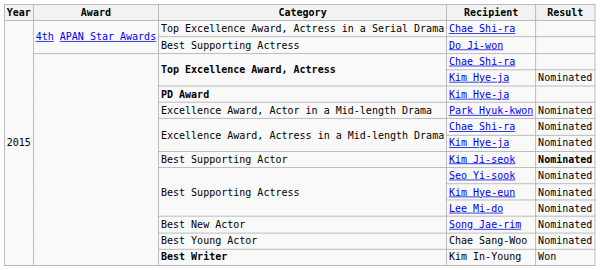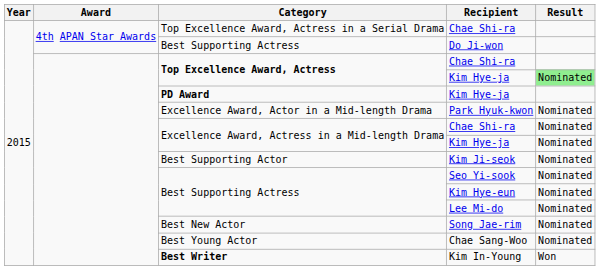(565, 78) no background -> (565, 78) lightgreen background
(565, 159) bold -> (565, 159) normal
